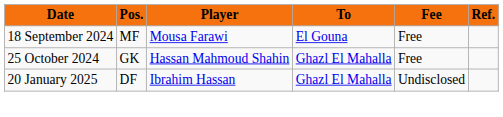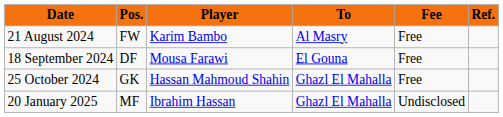+ row: (51, 36)
(129, 36) MF -> (128, 58) DF
(128, 79) DF -> (129, 101) MF
